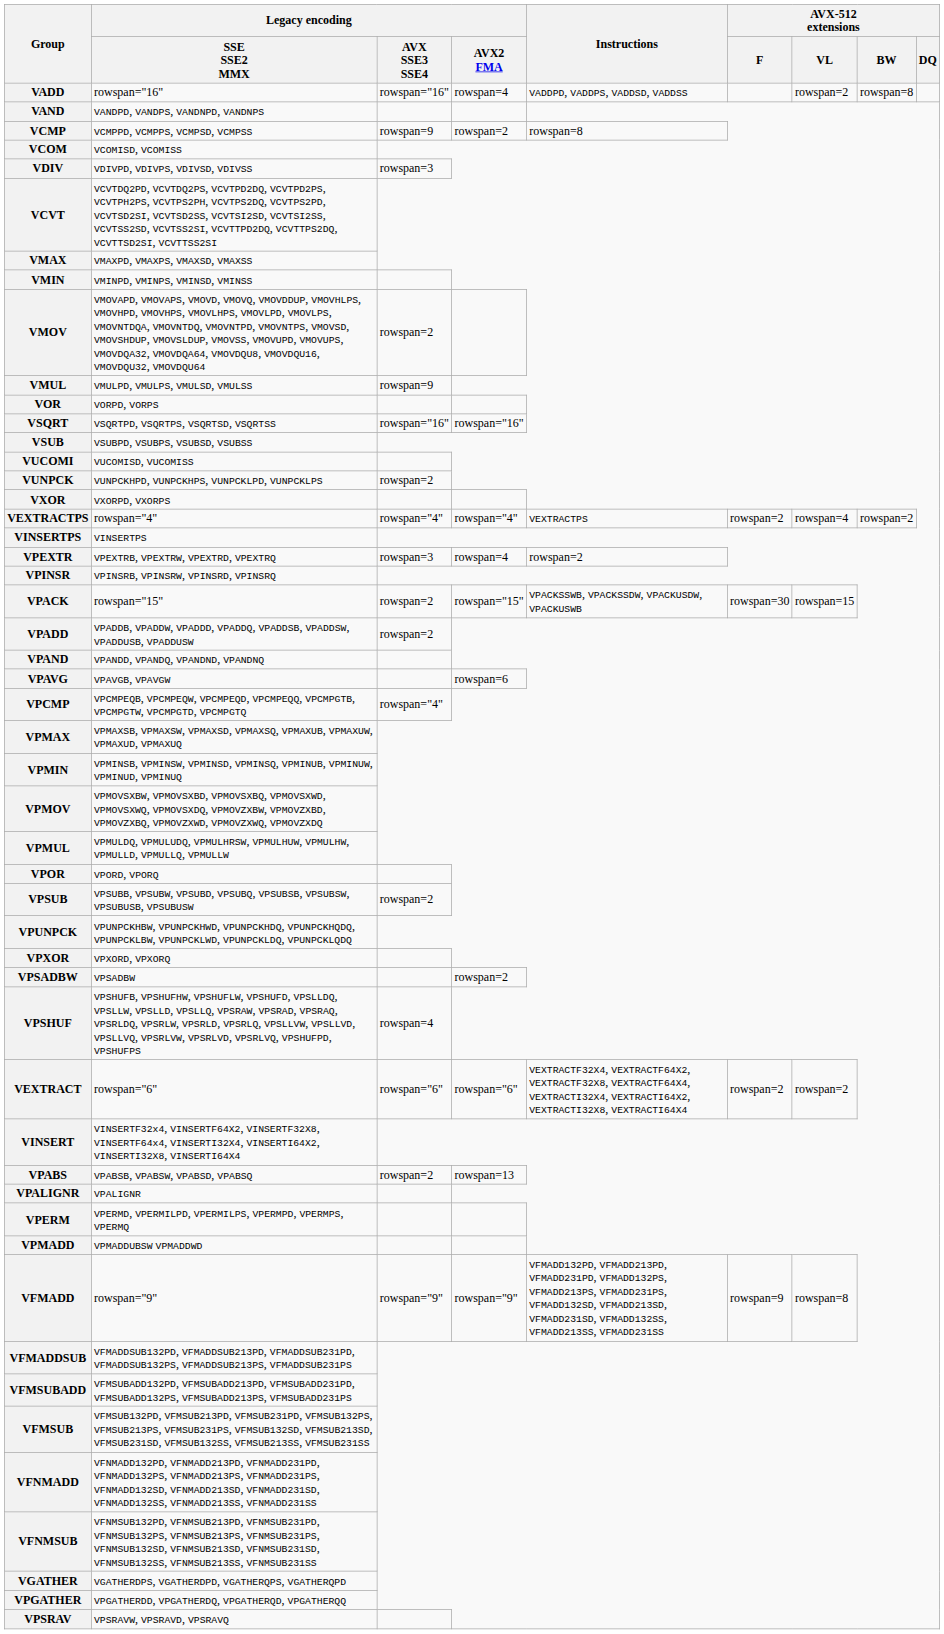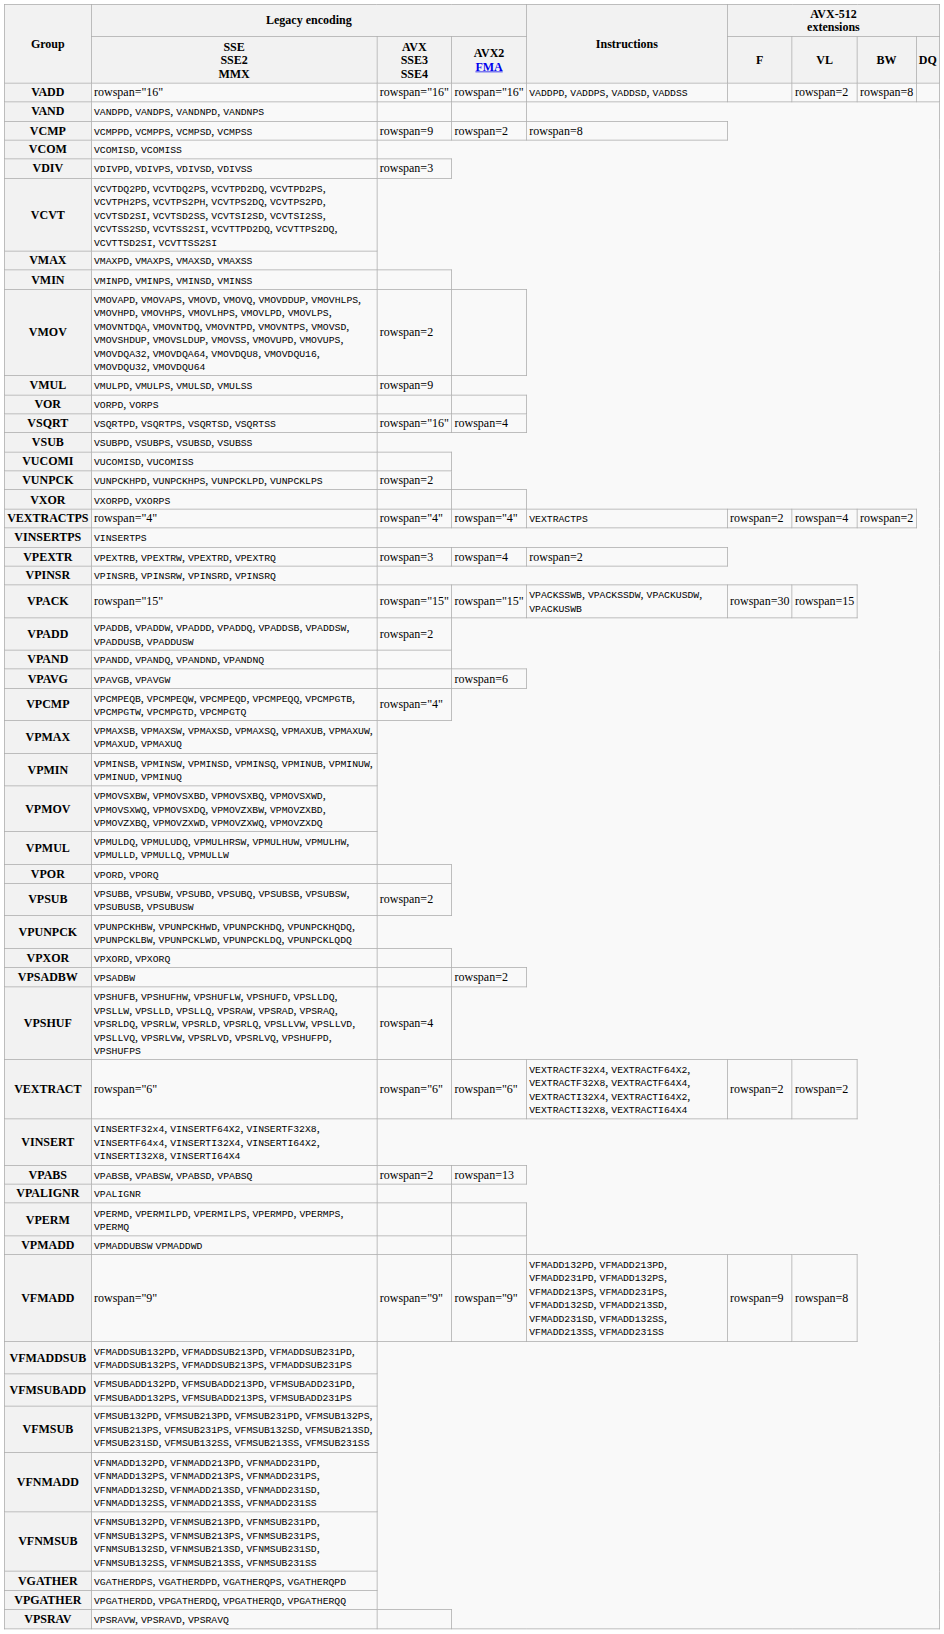(481, 92) rowspan=4 -> (489, 92) rowspan="16"
(489, 423) rowspan="16" -> (481, 423) rowspan=4
(406, 601) rowspan=2 -> (414, 601) rowspan="15"
